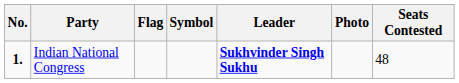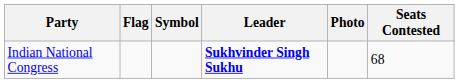- column: (18, 22)
(382, 59) 48 -> (378, 59) 68
